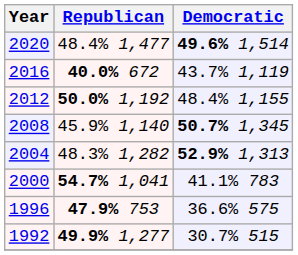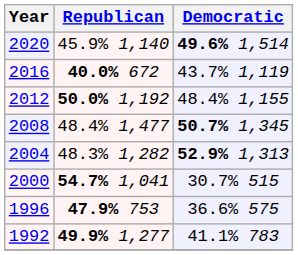(113, 46) 48.4% 1,477 -> (113, 46) 45.9% 1,140
(113, 128) 45.9% 1,140 -> (113, 128) 48.4% 1,477
(233, 183) 41.1% 783 -> (233, 183) 30.7% 515
(233, 237) 30.7% 515 -> (233, 237) 41.1% 783
